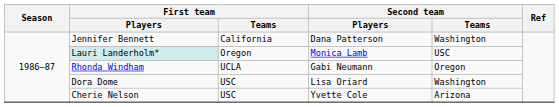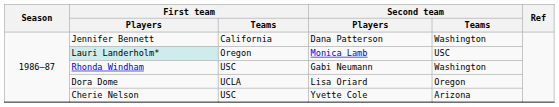(231, 67) UCLA -> (228, 67) USC
(450, 67) Oregon -> (460, 67) Washington
(228, 81) USC -> (231, 81) UCLA
(460, 81) Washington -> (450, 81) Oregon
